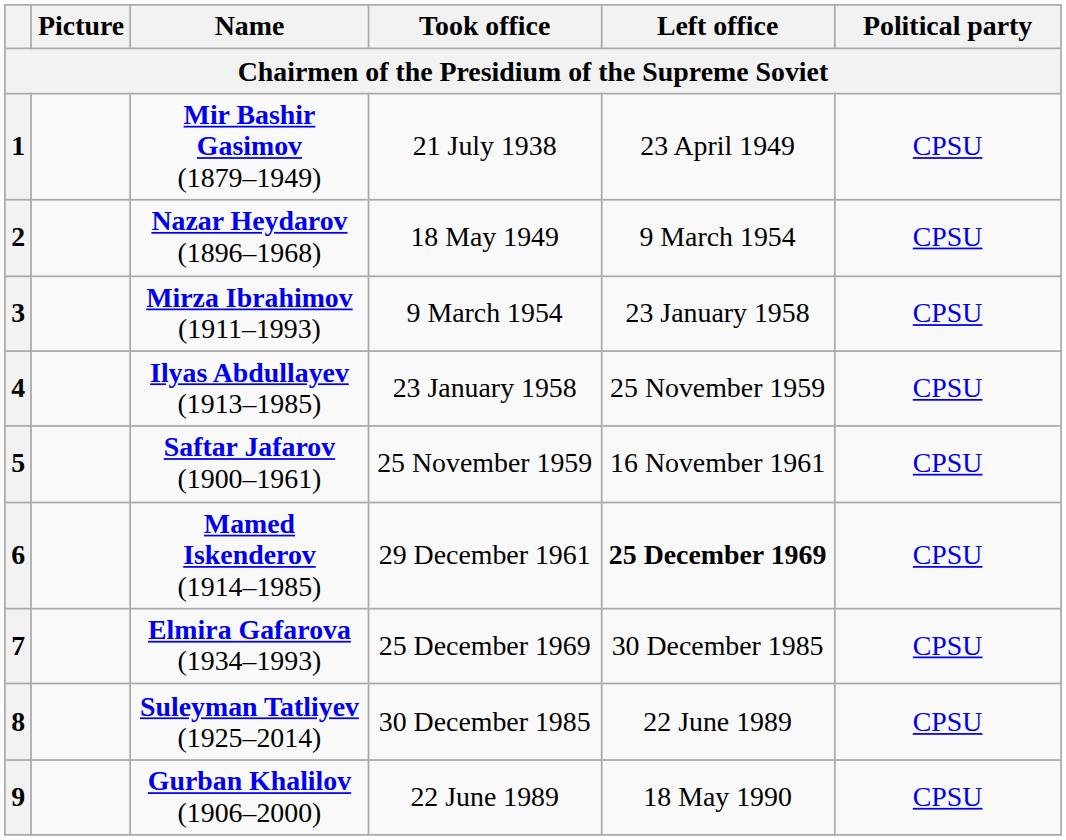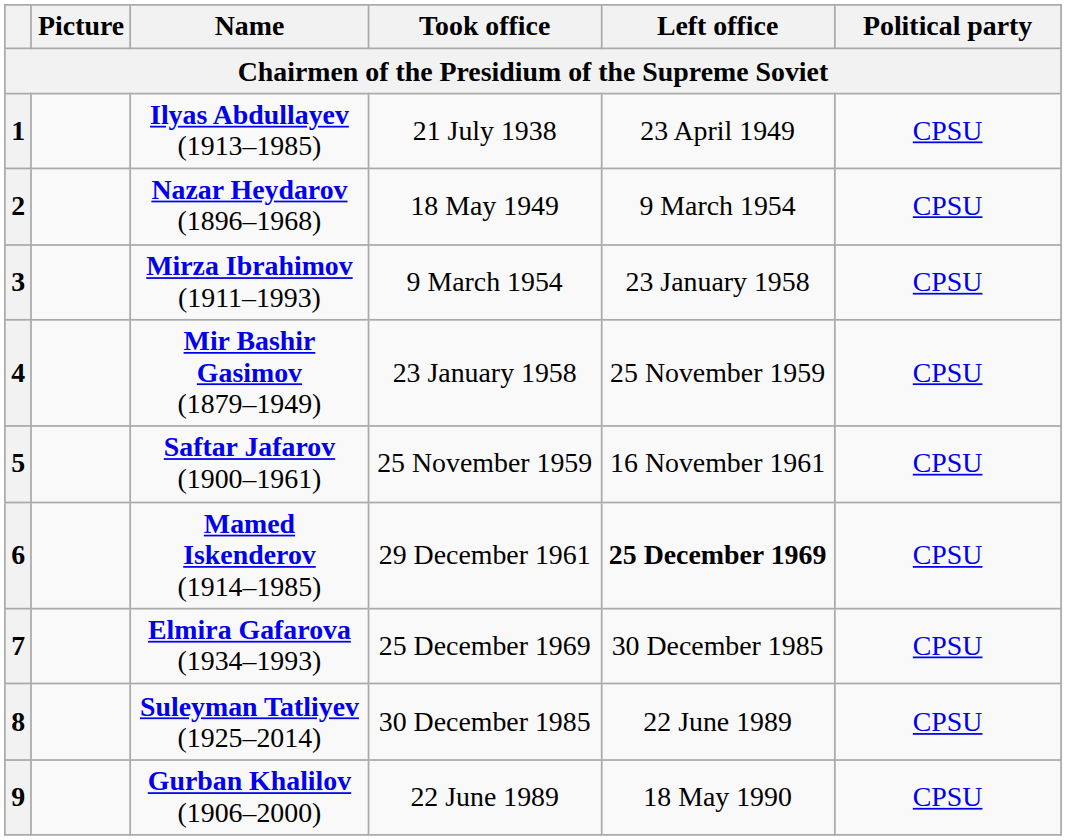(249, 146) Mir Bashir Gasimov (1879–1949) -> (249, 130) Ilyas Abdullayev (1913–1985)
(249, 388) Ilyas Abdullayev (1913–1985) -> (249, 372) Mir Bashir Gasimov (1879–1949)
